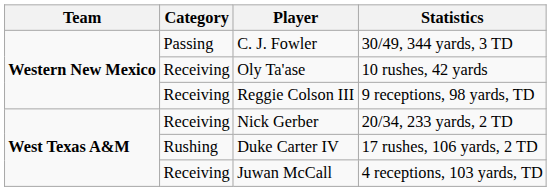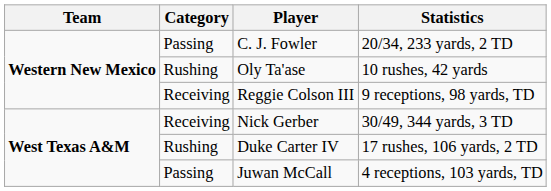(437, 43) 30/49, 344 yards, 3 TD -> (437, 43) 20/34, 233 yards, 2 TD
(197, 69) Receiving -> (191, 69) Rushing
(437, 121) 20/34, 233 yards, 2 TD -> (437, 121) 30/49, 344 yards, 3 TD
(197, 173) Receiving -> (188, 173) Passing
